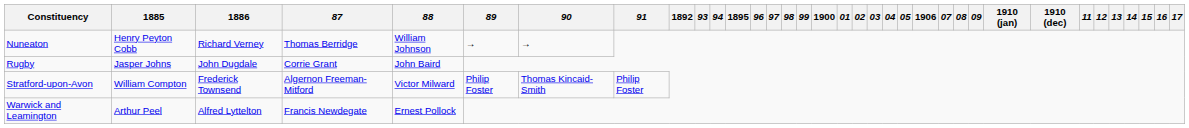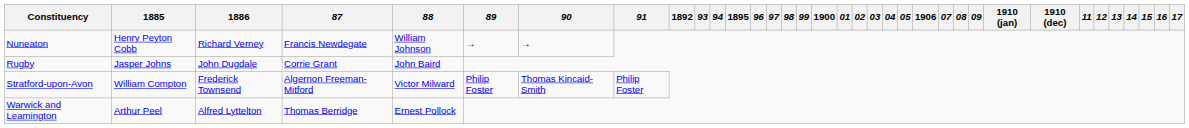(321, 43) Thomas Berridge -> (325, 43) Francis Newdegate
(325, 110) Francis Newdegate -> (321, 110) Thomas Berridge
